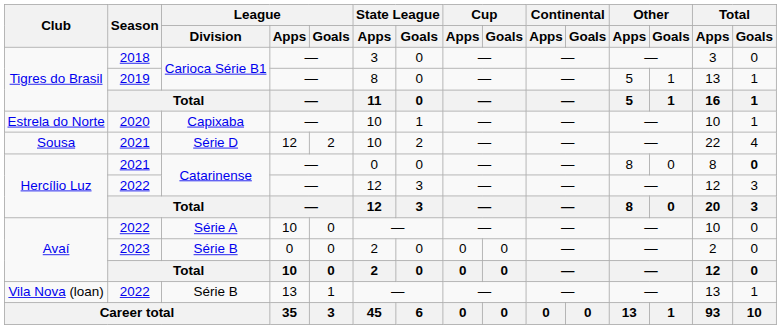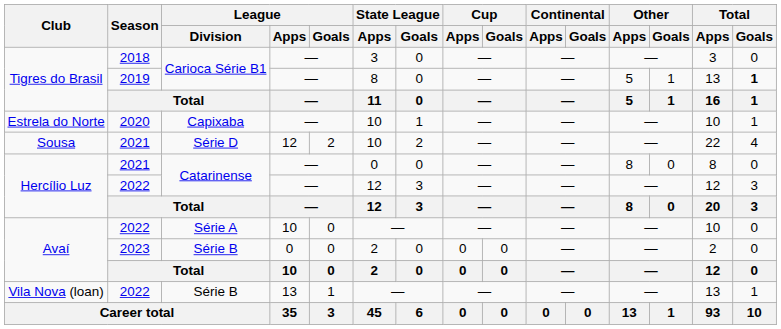(754, 79) normal -> (754, 79) bold
(754, 164) bold -> (754, 164) normal
